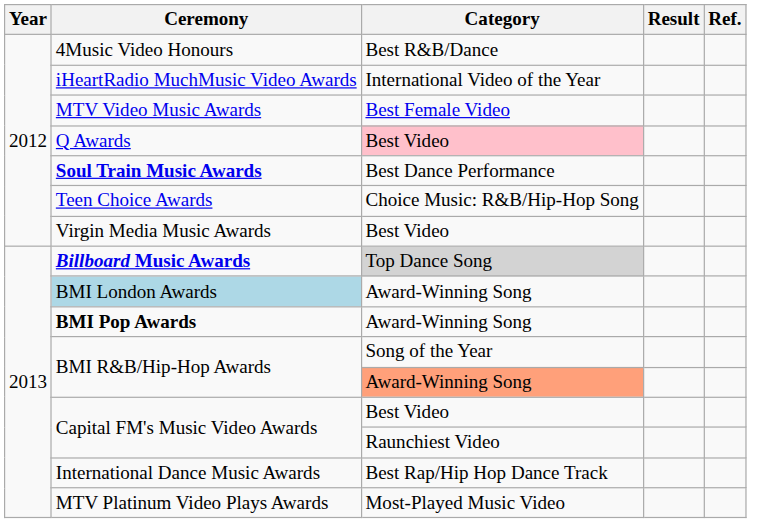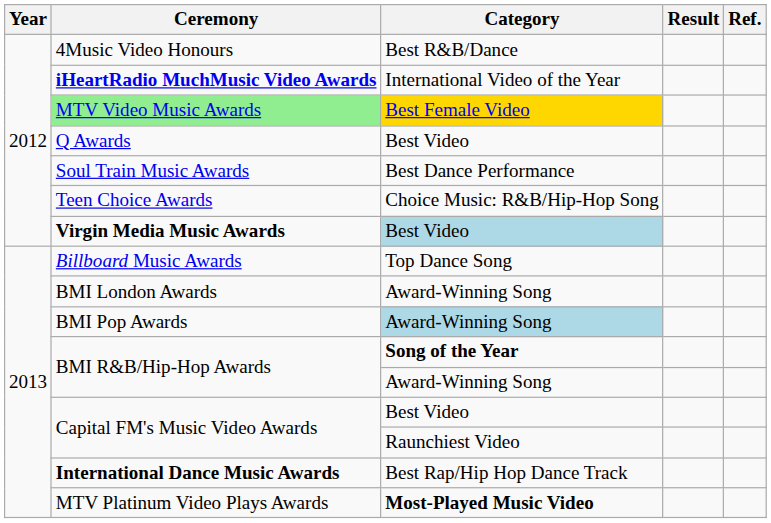(206, 79) normal -> (216, 79) bold
(158, 110) no background -> (158, 110) lightgreen background
(438, 110) no background -> (458, 110) gold background
(407, 140) pink background -> (427, 140) no background
(159, 170) bold -> (153, 170) normal
(163, 230) normal -> (170, 230) bold
(407, 230) no background -> (427, 230) lightblue background
(153, 261) bold -> (149, 261) normal
(429, 261) lightgrey background -> (449, 261) no background
(136, 291) lightblue background -> (136, 291) no background
(126, 321) bold -> (122, 321) normal
(449, 321) no background -> (468, 321) lightblue background
(429, 351) normal -> (452, 351) bold
(449, 381) lightsalmon background -> (468, 381) no background
(188, 472) normal -> (198, 472) bold
(465, 502) normal -> (489, 502) bold
